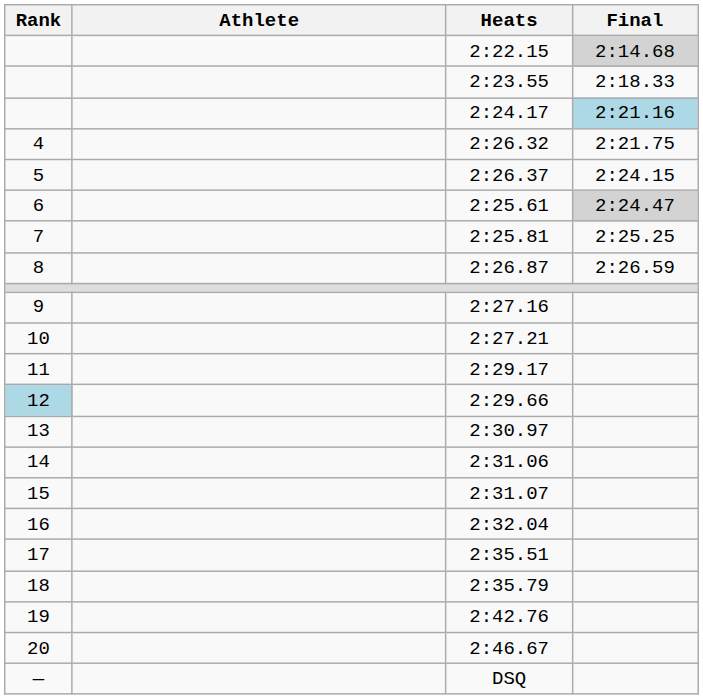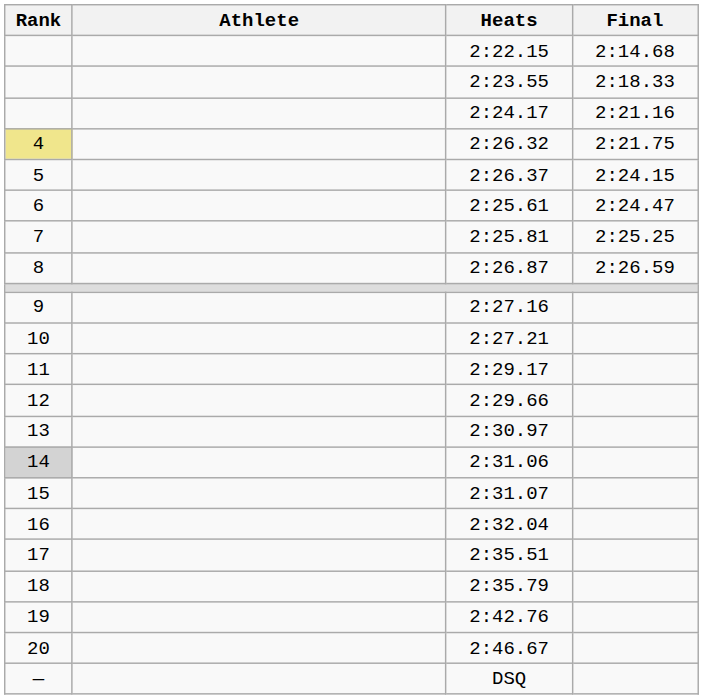(635, 51) lightgrey background -> (635, 51) no background
(635, 113) lightblue background -> (635, 113) no background
(38, 144) no background -> (38, 144) khaki background
(635, 206) lightgrey background -> (635, 206) no background
(38, 400) lightblue background -> (38, 400) no background
(38, 462) no background -> (38, 462) lightgrey background
